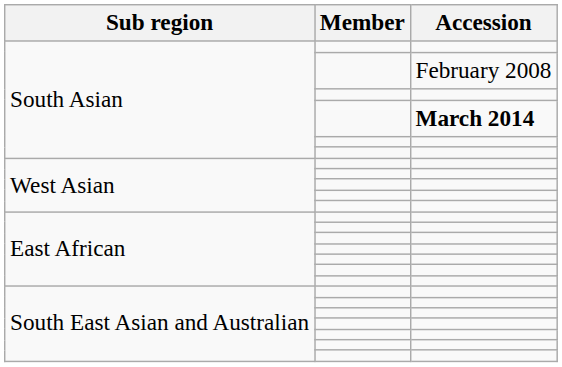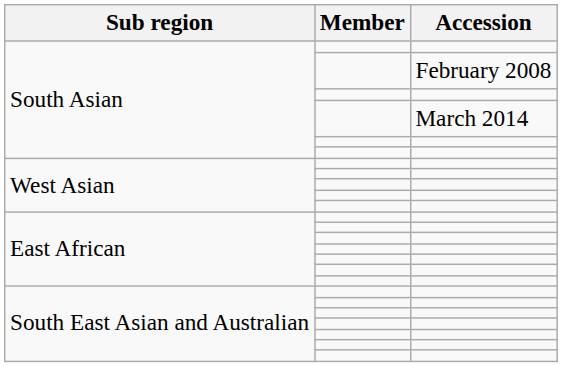(475, 117) bold -> (472, 117) normal
